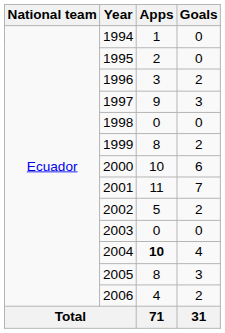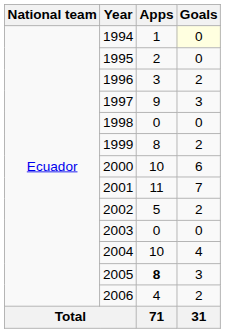(199, 36) no background -> (199, 36) lightyellow background
(157, 252) bold -> (157, 252) normal
(157, 274) normal -> (157, 274) bold
